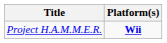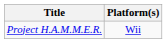(133, 30) bold -> (133, 30) normal
